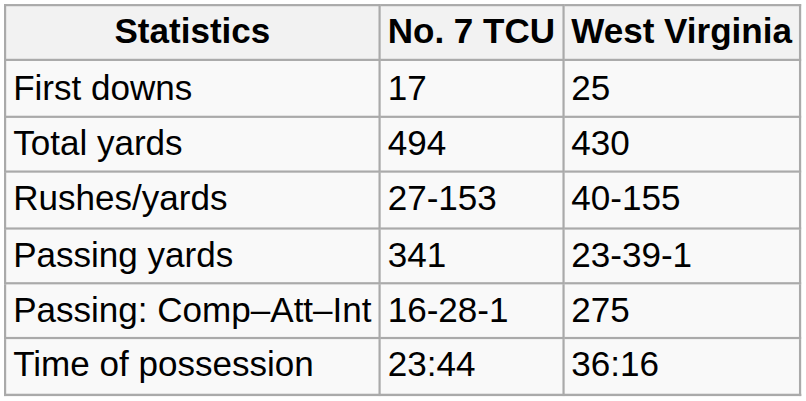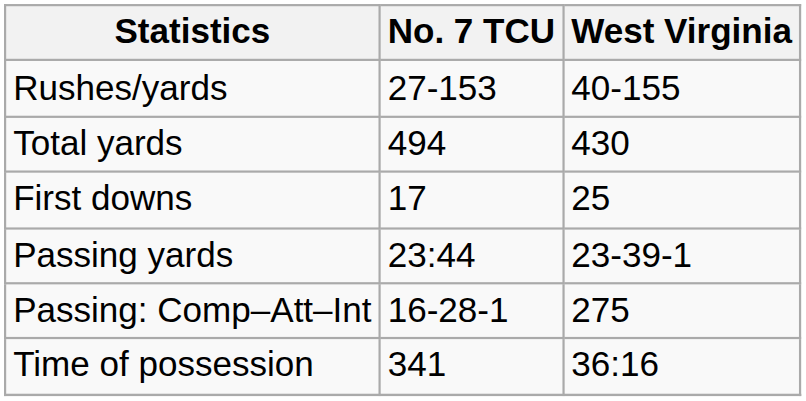rows swapped: (103, 87) <-> (120, 199)
(417, 254) 341 -> (432, 254) 23:44
(432, 365) 23:44 -> (417, 365) 341
